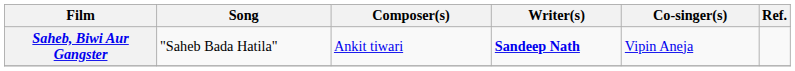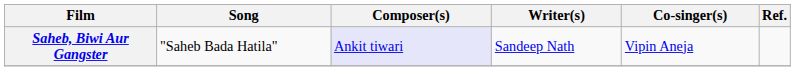(369, 46) no background -> (369, 46) lavender background
(537, 46) bold -> (535, 46) normal
